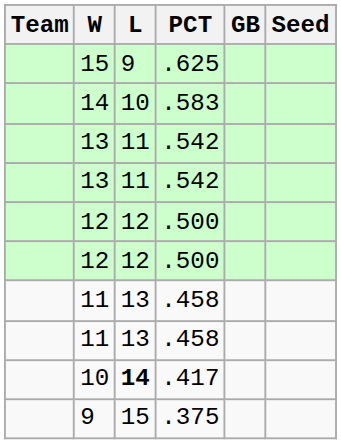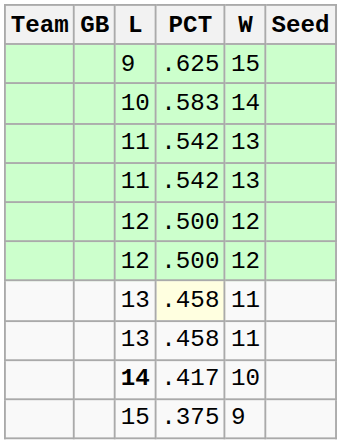columns swapped: (95, 25) <-> (245, 25)
(190, 300) no background -> (190, 300) lightyellow background
